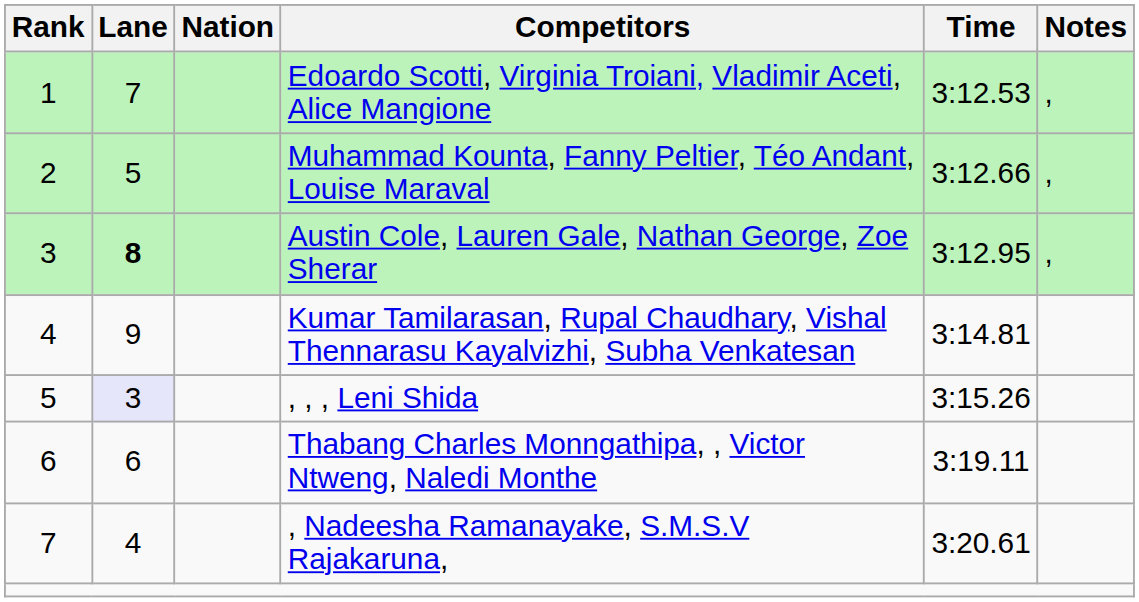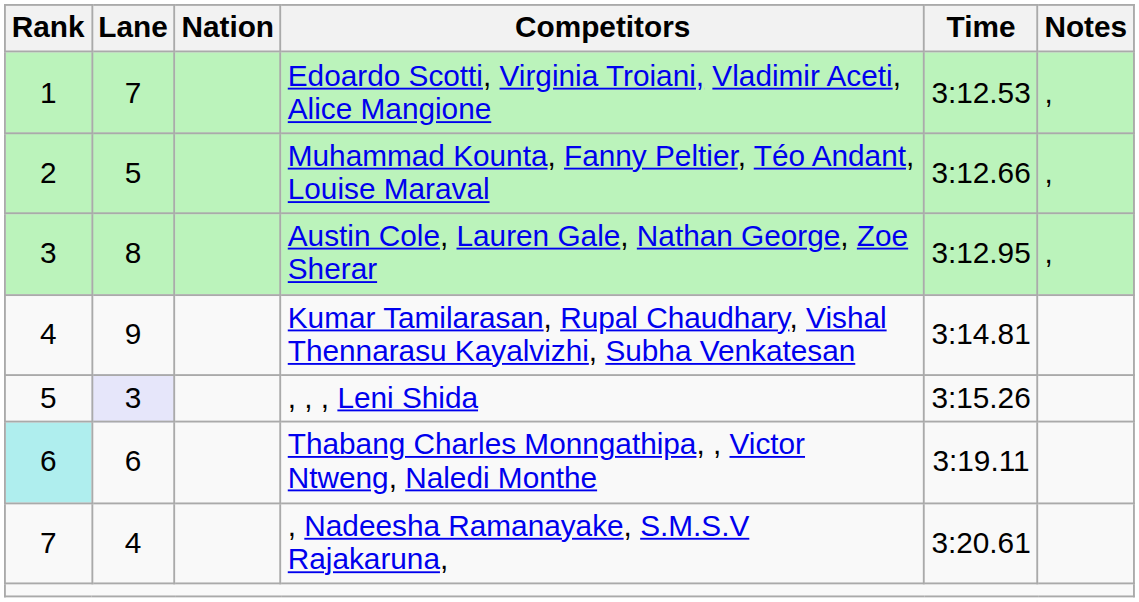(133, 253) bold -> (133, 253) normal
(48, 461) no background -> (48, 461) paleturquoise background
